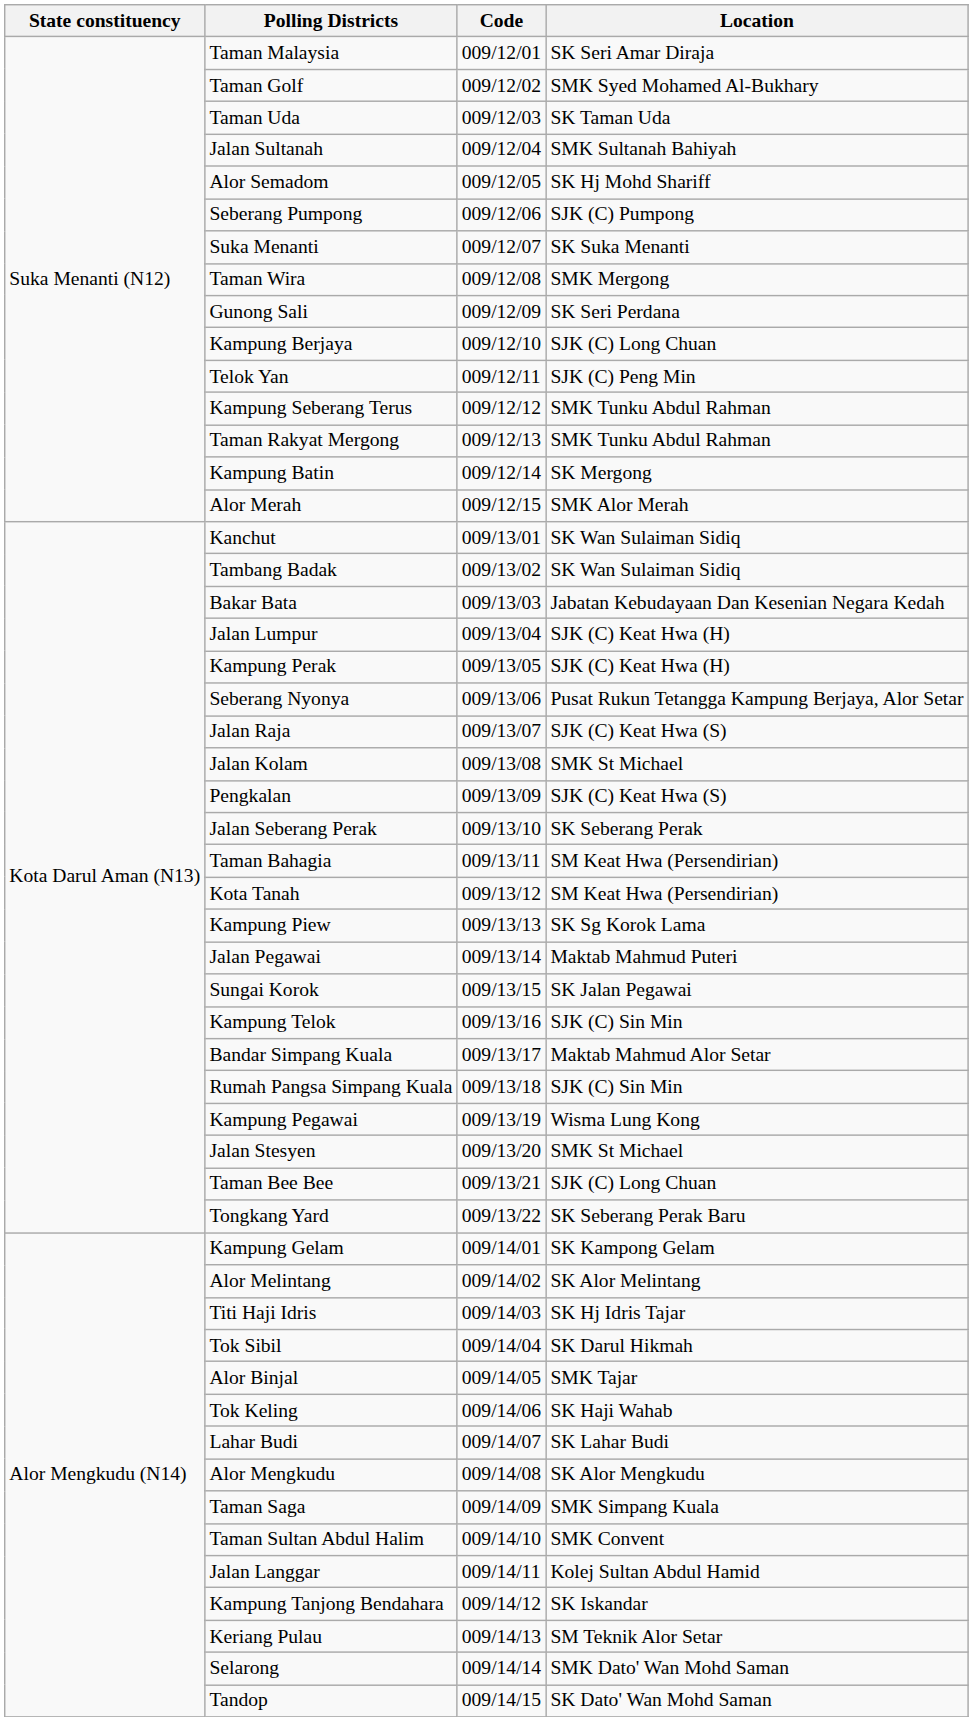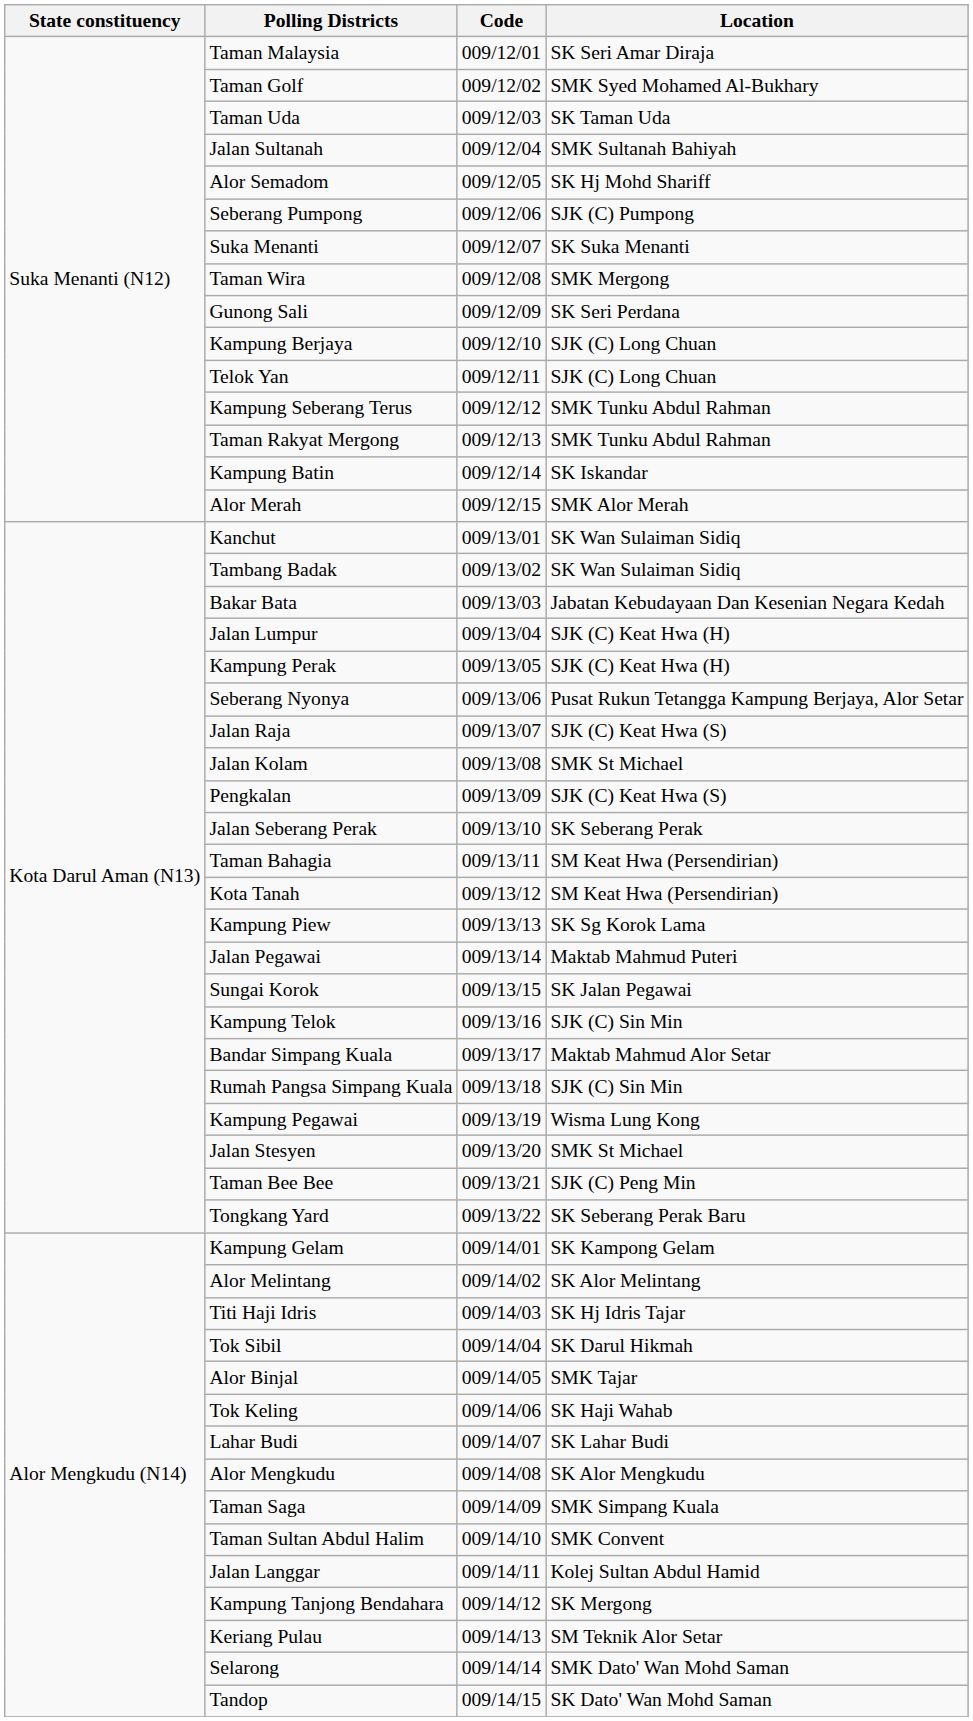(623, 375) SJK (C) Peng Min -> (633, 375) SJK (C) Long Chuan
(601, 472) SK Mergong -> (599, 472) SK Iskandar
(633, 1183) SJK (C) Long Chuan -> (623, 1183) SJK (C) Peng Min
(599, 1603) SK Iskandar -> (601, 1603) SK Mergong
